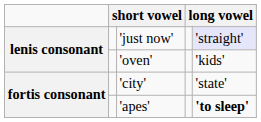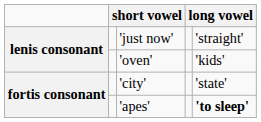(219, 38) lavender background -> (219, 38) no background
